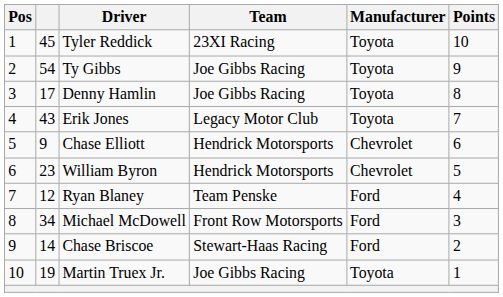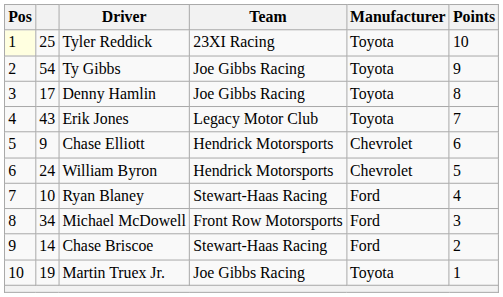(12, 42) no background -> (12, 42) lightyellow background
(47, 42) 45 -> (47, 42) 25
(47, 169) 23 -> (47, 169) 24
(47, 195) 12 -> (47, 195) 10
(235, 195) Team Penske -> (260, 195) Stewart-Haas Racing
